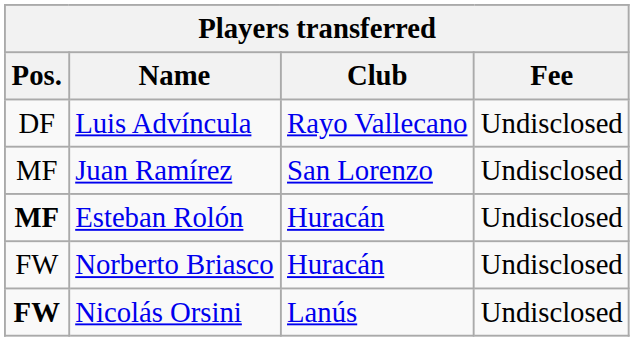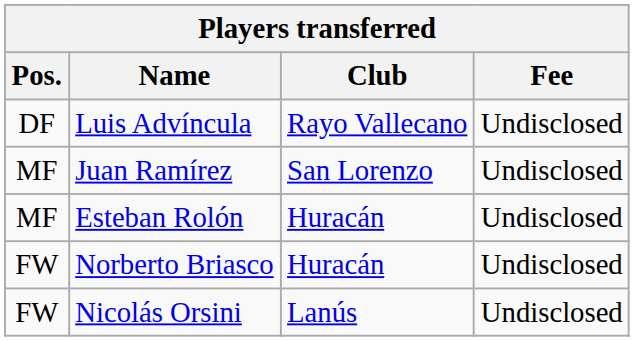(37, 217) bold -> (37, 217) normal
(37, 312) bold -> (37, 312) normal
